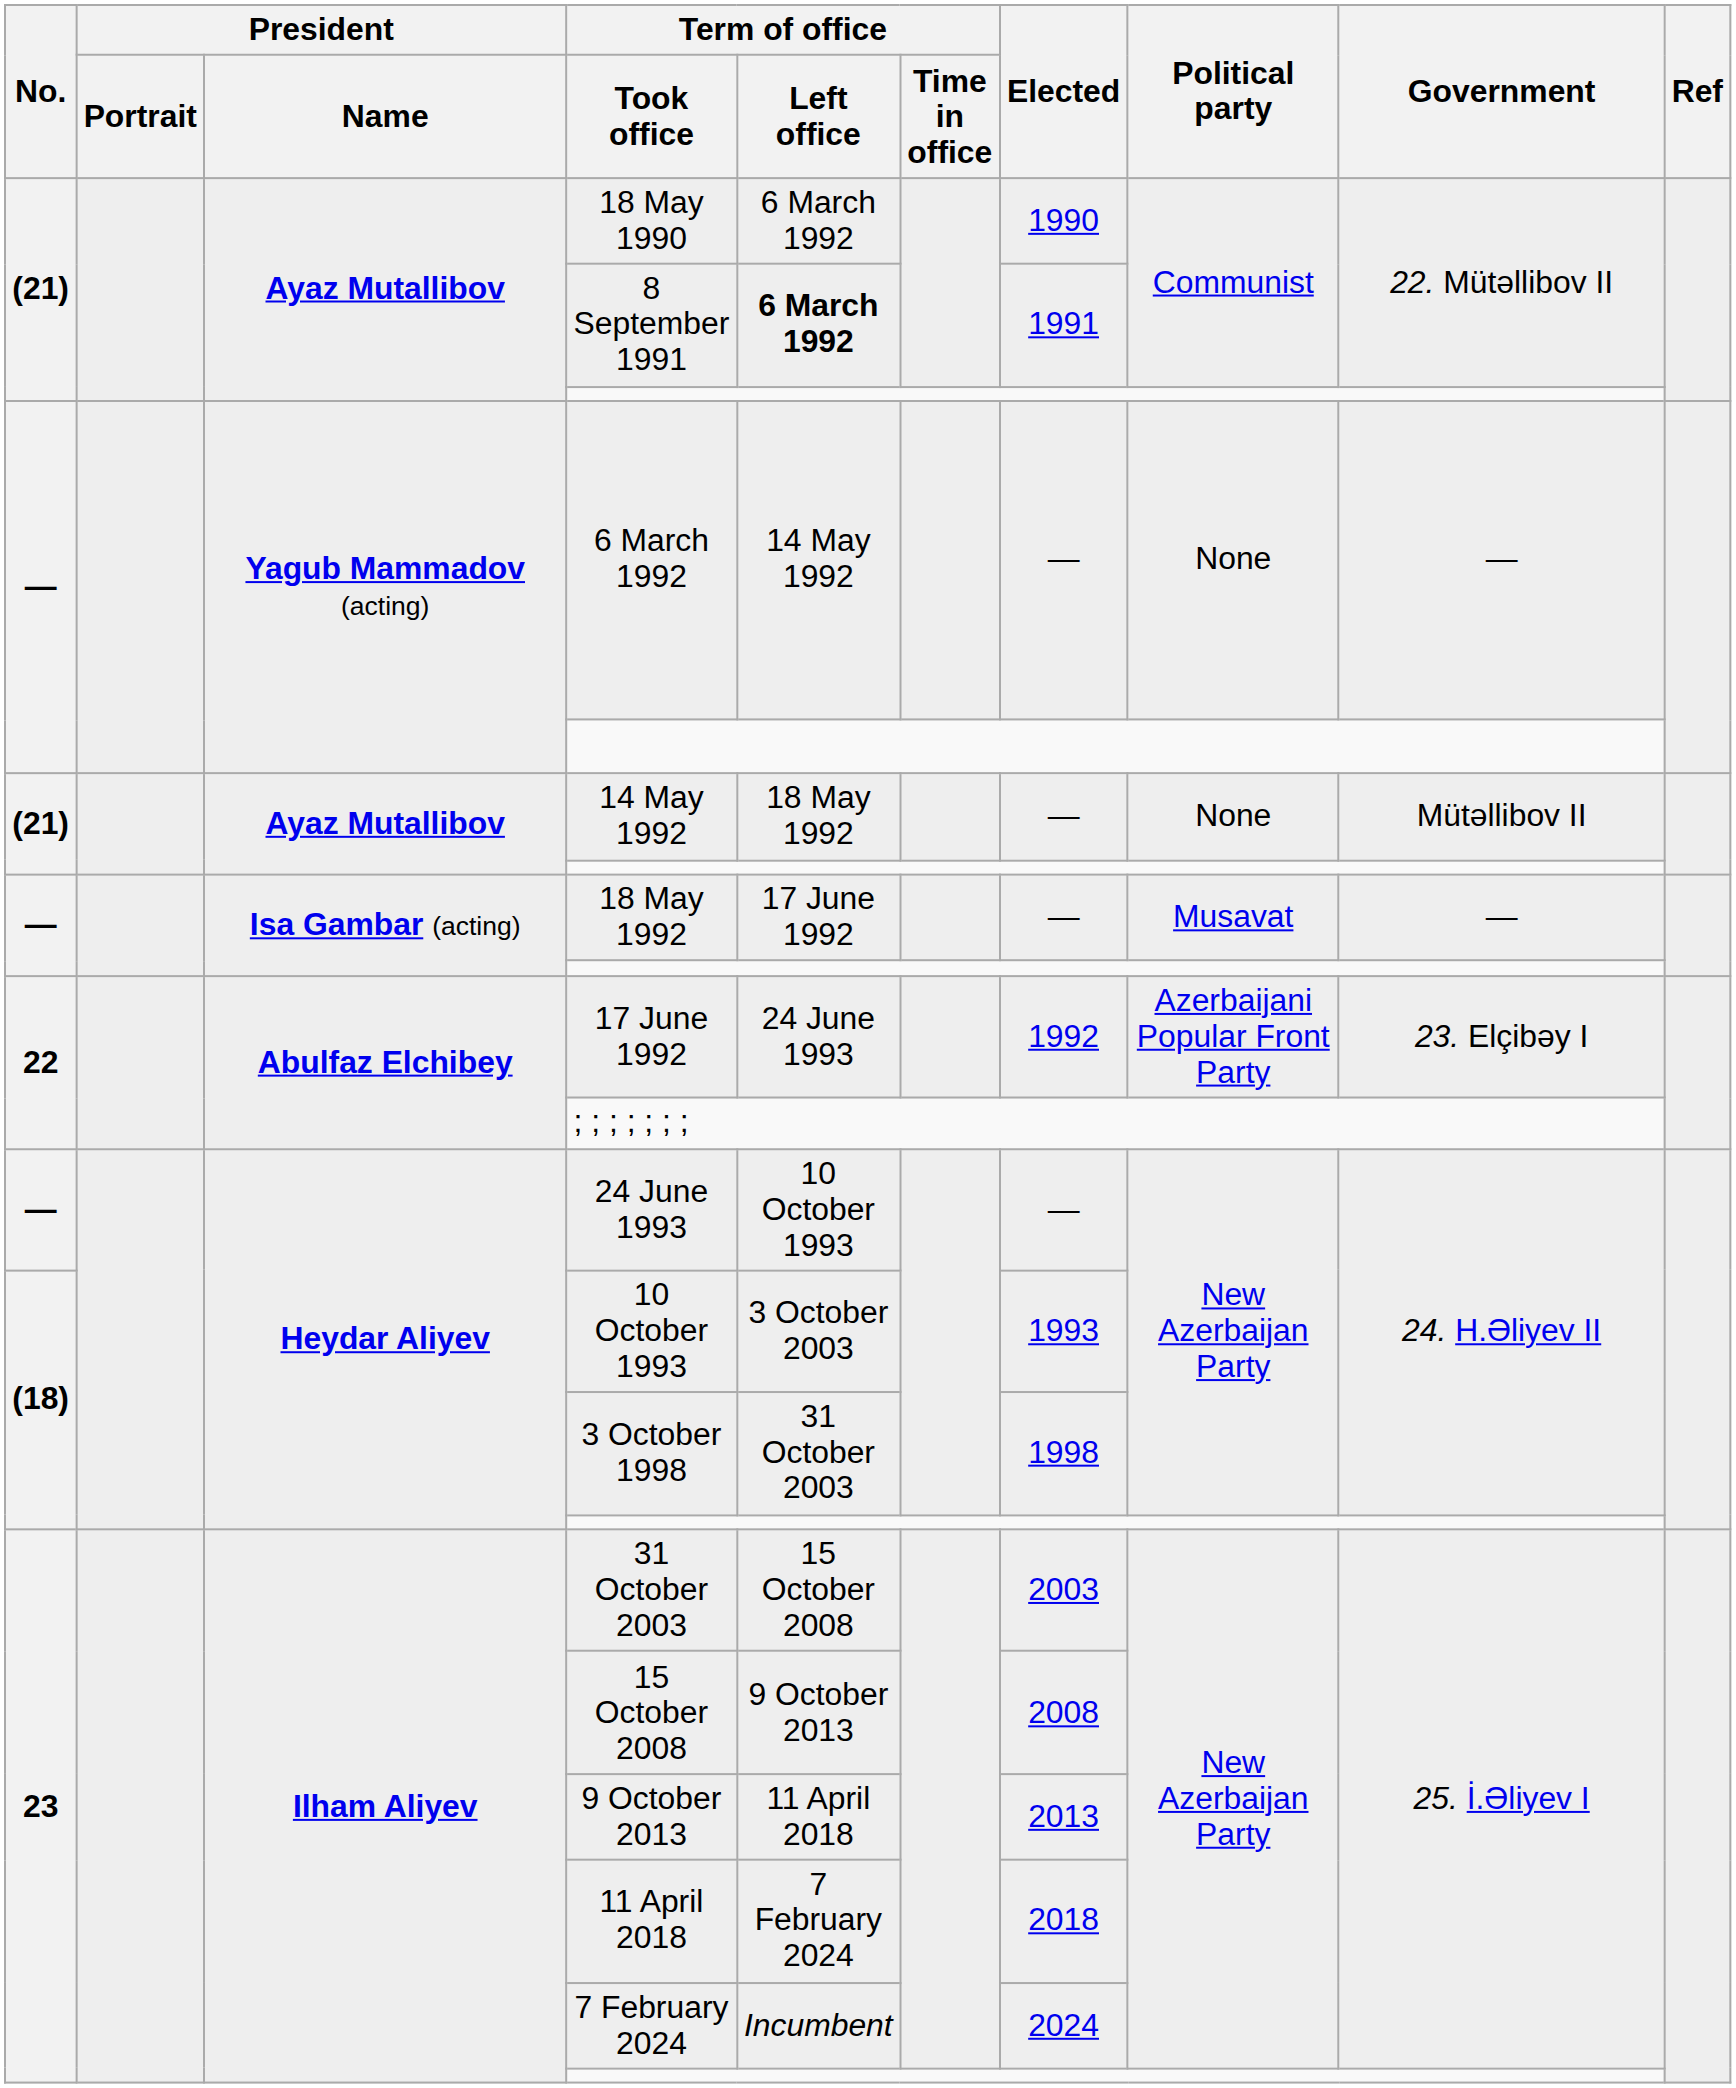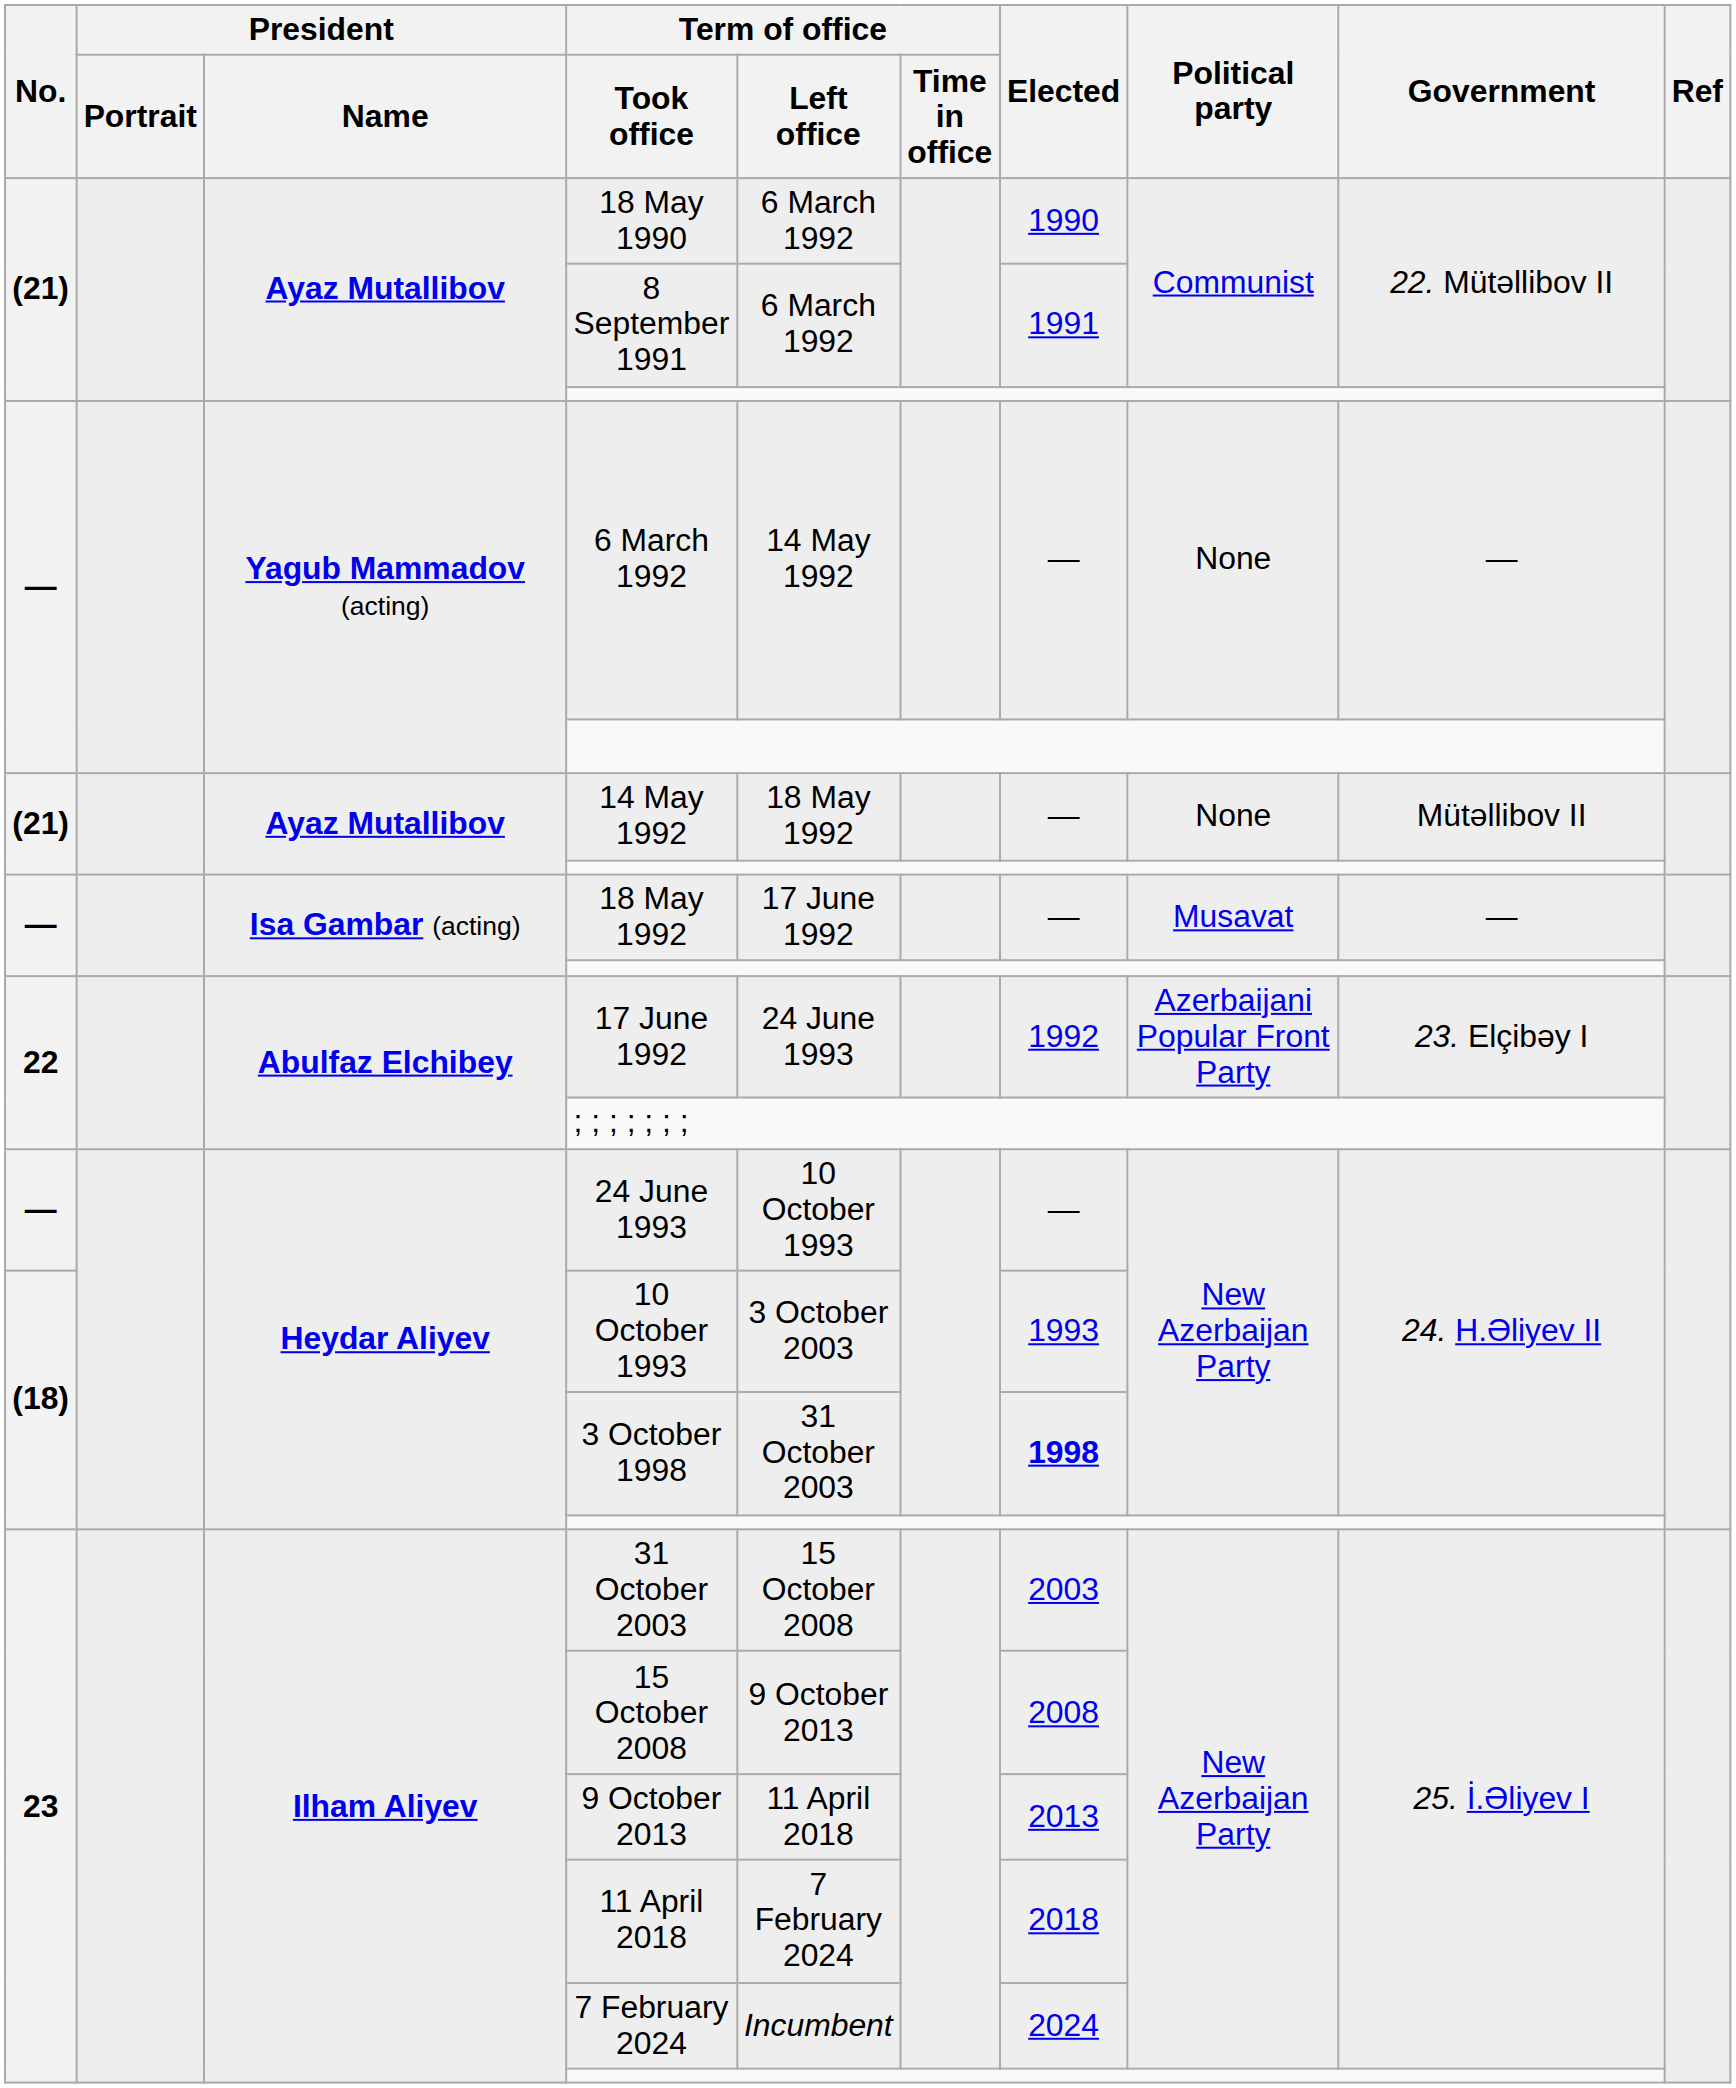(818, 324) bold -> (818, 324) normal
(1064, 1453) normal -> (1064, 1453) bold
